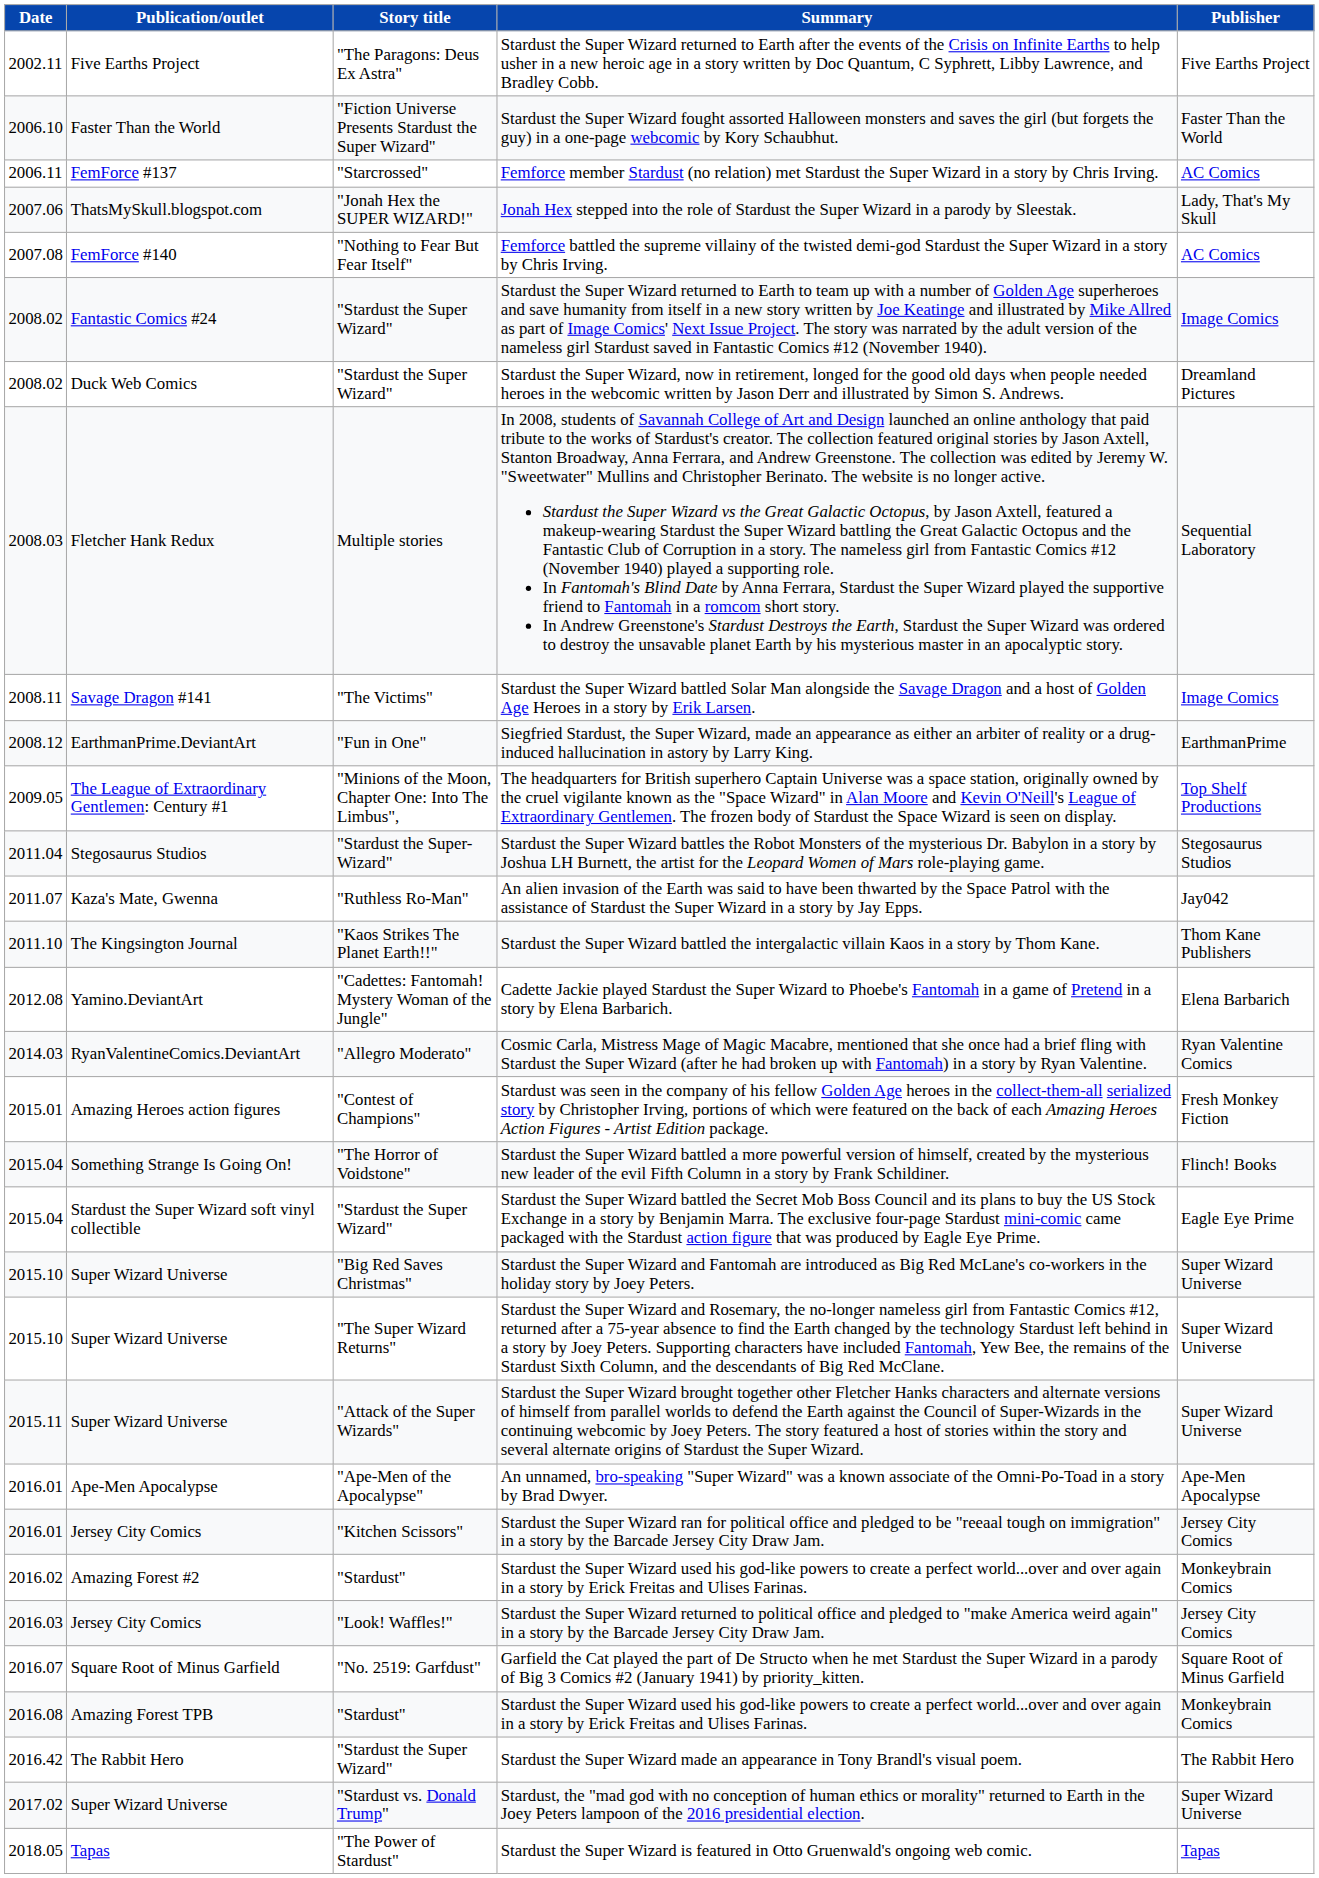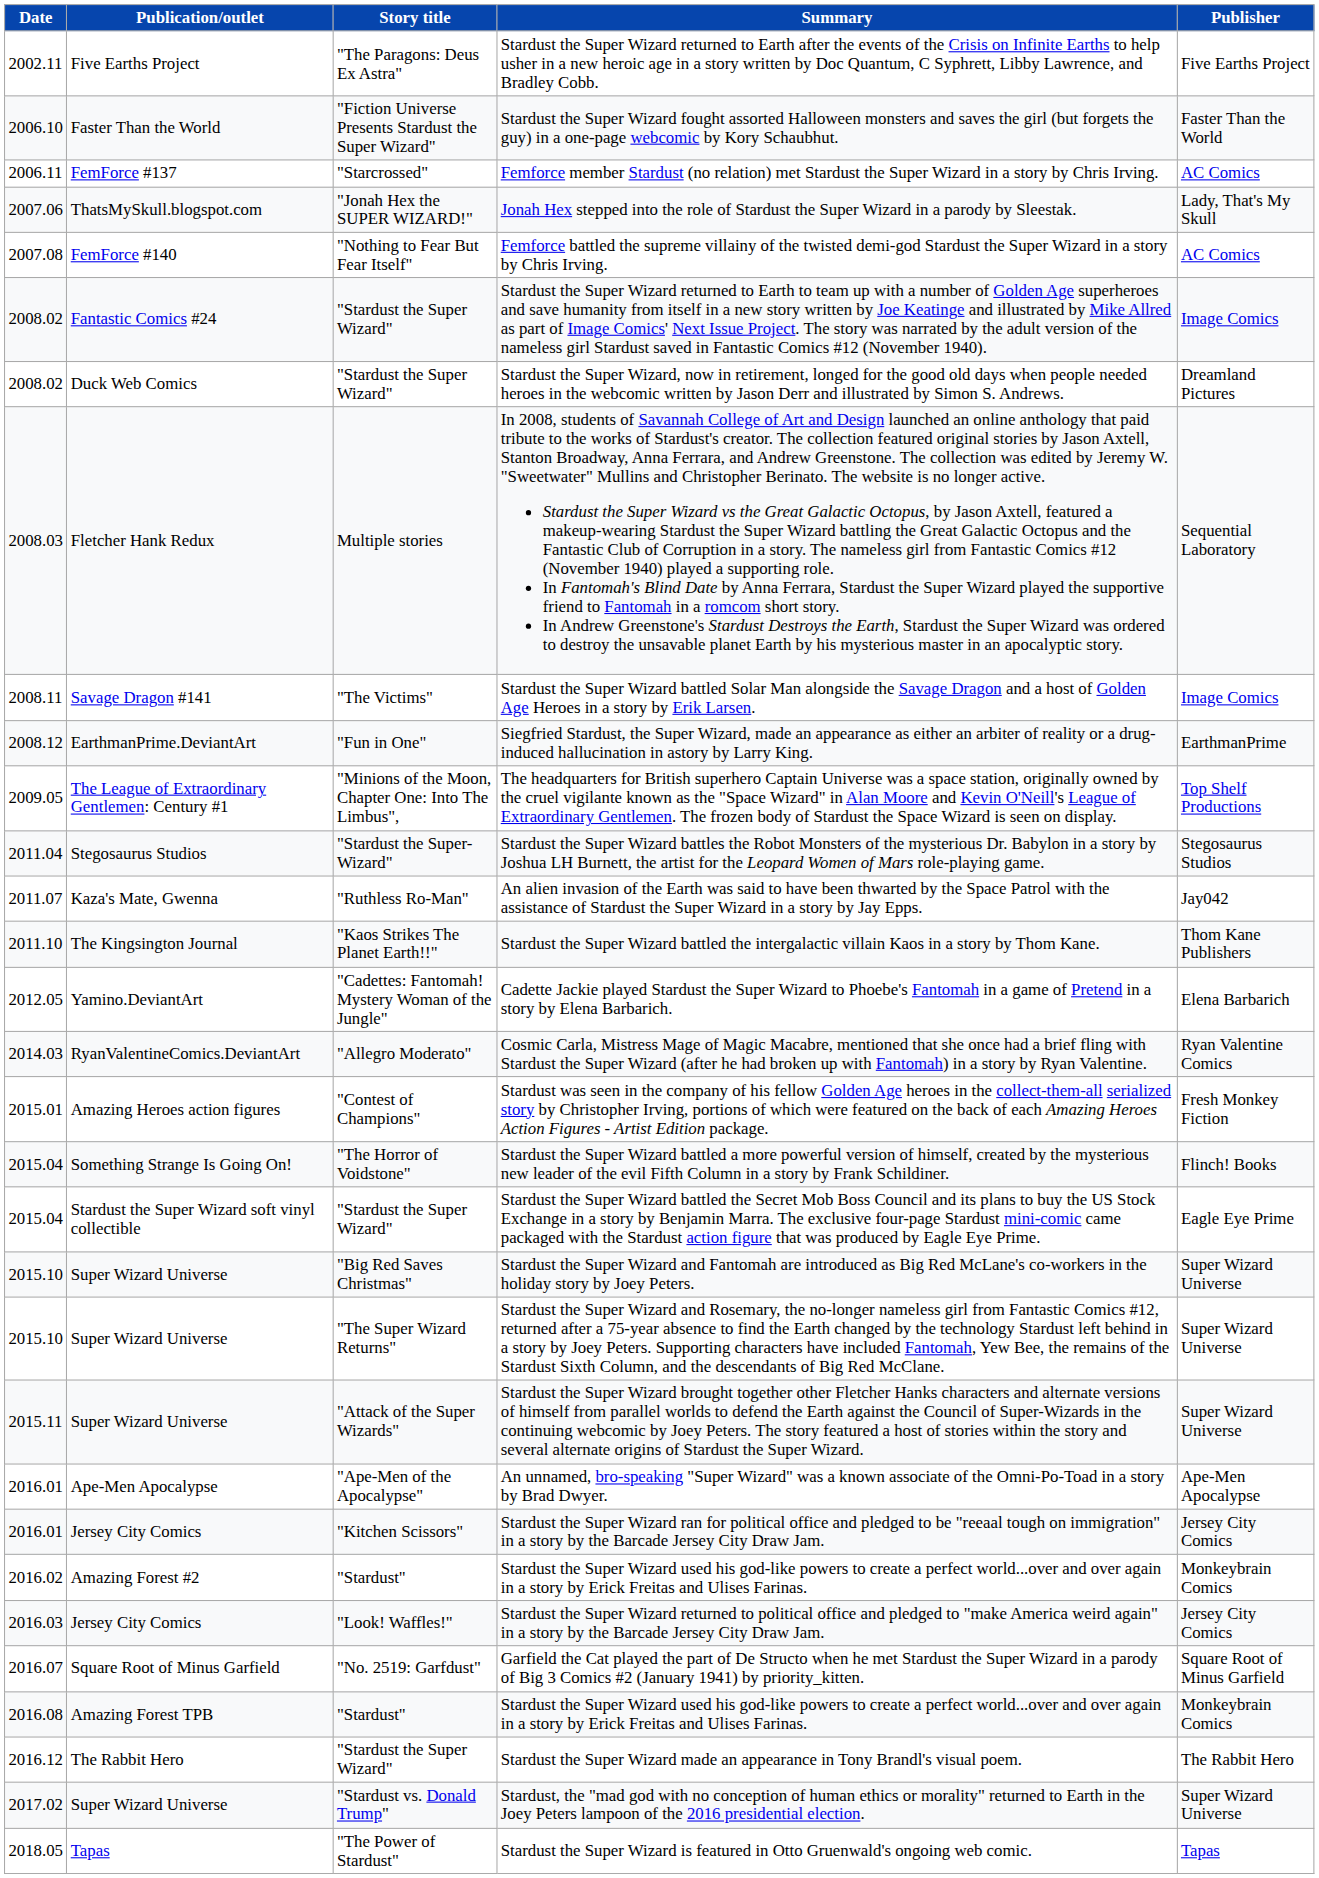(36, 999) 2012.08 -> (36, 999) 2012.05
(36, 1759) 2016.42 -> (36, 1759) 2016.12
